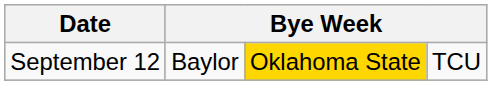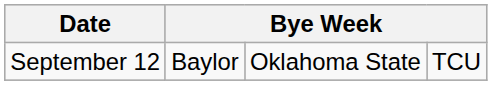(335, 62) gold background -> (335, 62) no background
